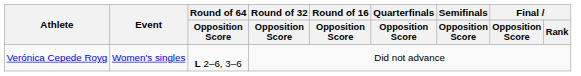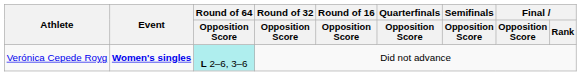(149, 58) normal -> (152, 58) bold
(218, 64) no background -> (224, 64) paleturquoise background
